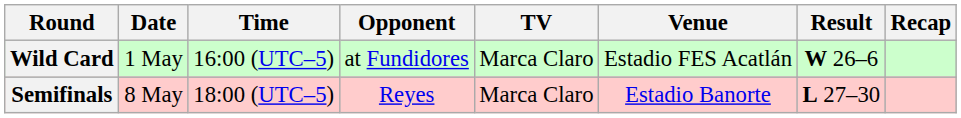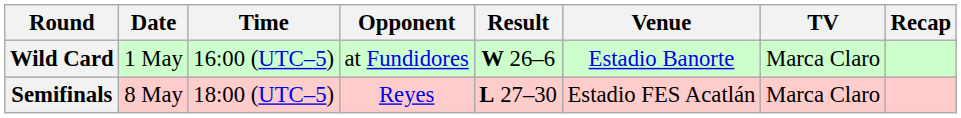columns swapped: (841, 22) <-> (536, 22)
(698, 58) Estadio FES Acatlán -> (661, 58) Estadio Banorte
(698, 94) Estadio Banorte -> (661, 94) Estadio FES Acatlán
